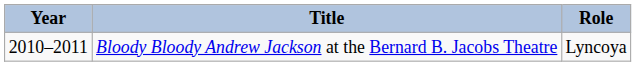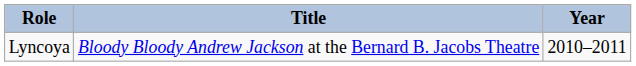columns swapped: (48, 18) <-> (596, 18)
